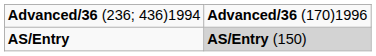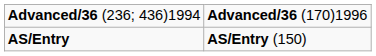(257, 39) lightgrey background -> (257, 39) no background
